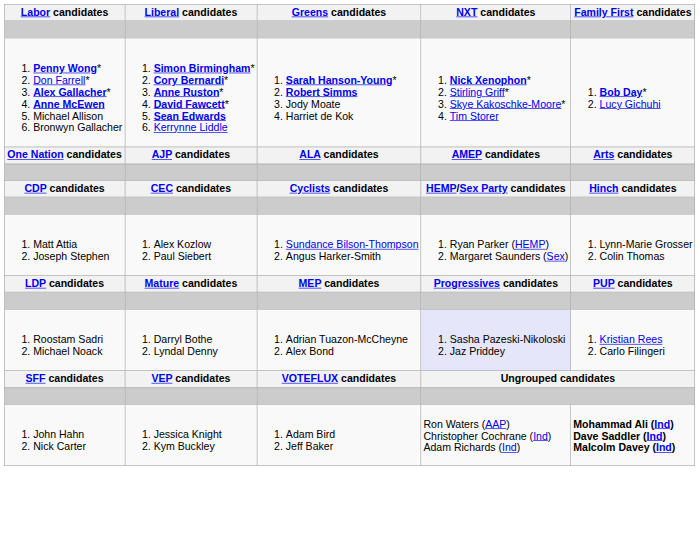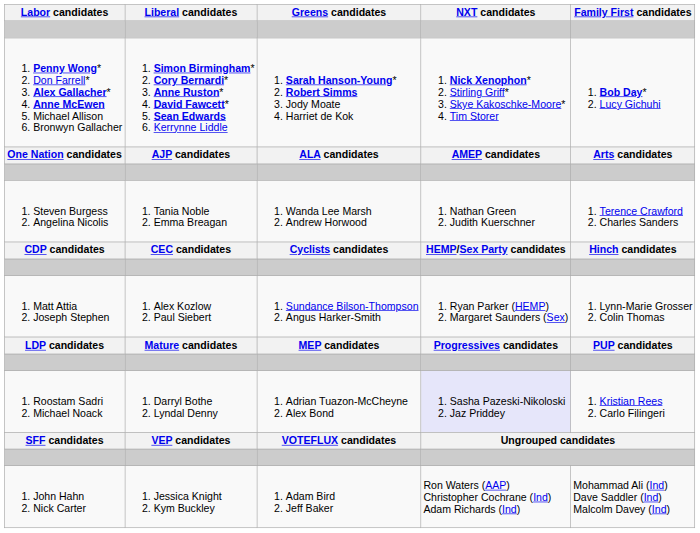+ row: (65, 217)
(624, 436) bold -> (622, 498) normal
